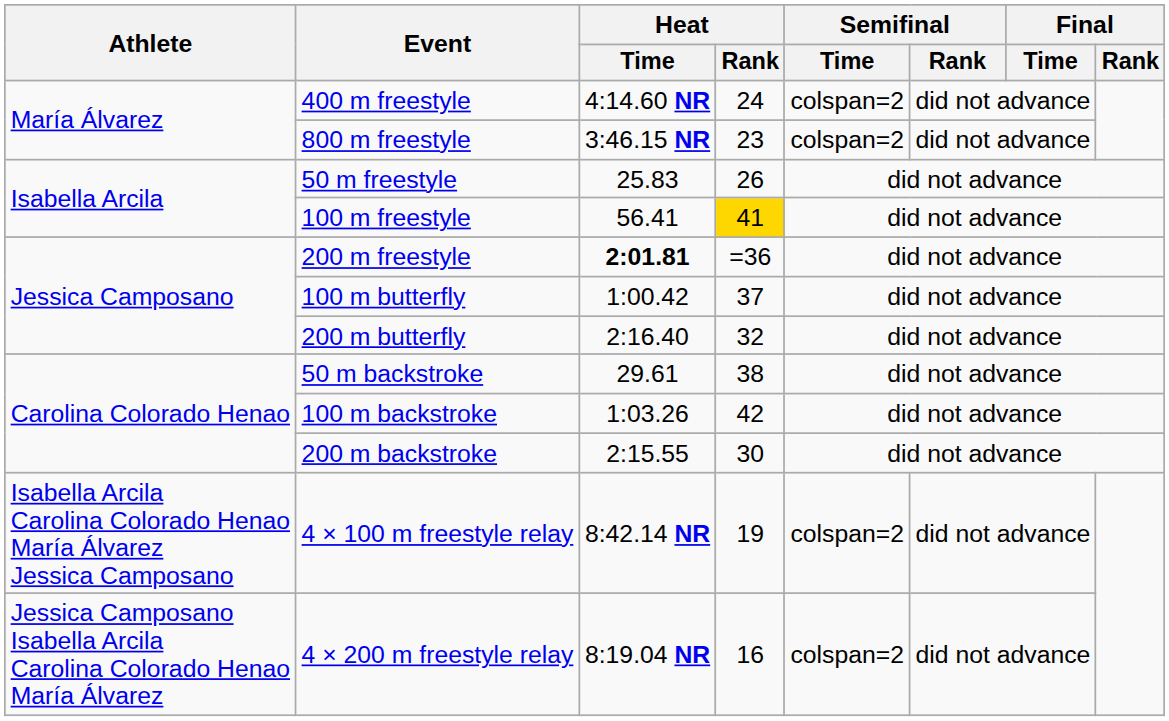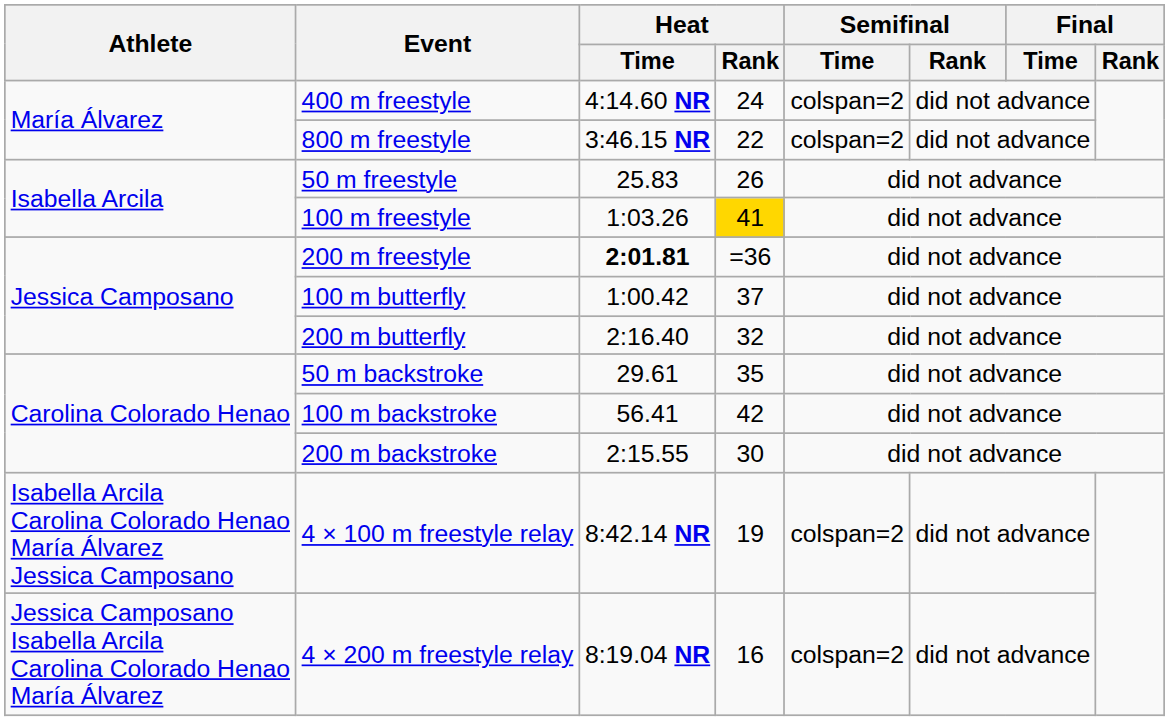(750, 140) 23 -> (750, 140) 22
(648, 218) 56.41 -> (648, 218) 1:03.26
(750, 375) 38 -> (750, 375) 35
(648, 414) 1:03.26 -> (648, 414) 56.41
